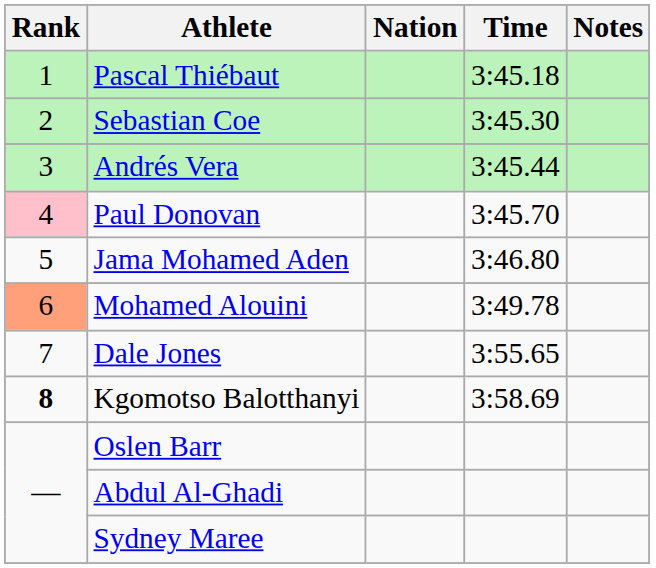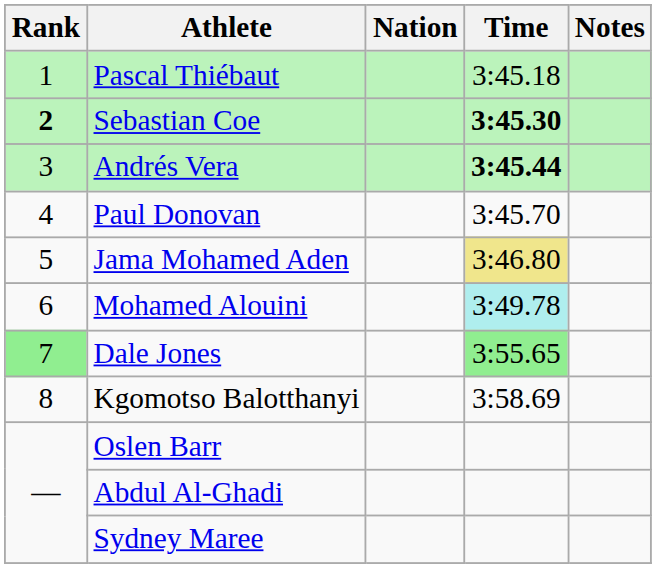(46, 120) normal -> (46, 120) bold
(515, 120) normal -> (516, 120) bold
(515, 167) normal -> (516, 167) bold
(46, 213) pink background -> (46, 213) no background
(515, 259) no background -> (516, 259) khaki background
(46, 306) lightsalmon background -> (46, 306) no background
(515, 306) no background -> (516, 306) paleturquoise background
(46, 352) no background -> (46, 352) lightgreen background
(515, 352) no background -> (516, 352) lightgreen background
(46, 399) bold -> (46, 399) normal
